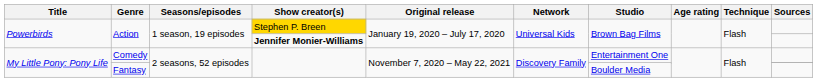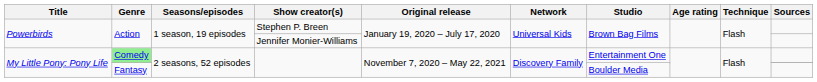(290, 27) gold background -> (292, 27) no background
(309, 41) bold -> (307, 41) normal
(130, 56) no background -> (131, 56) lightgreen background
